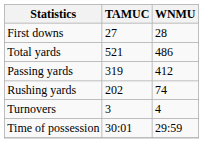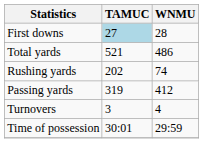(111, 33) no background -> (111, 33) lightblue background
rows swapped: (42, 90) <-> (40, 71)
